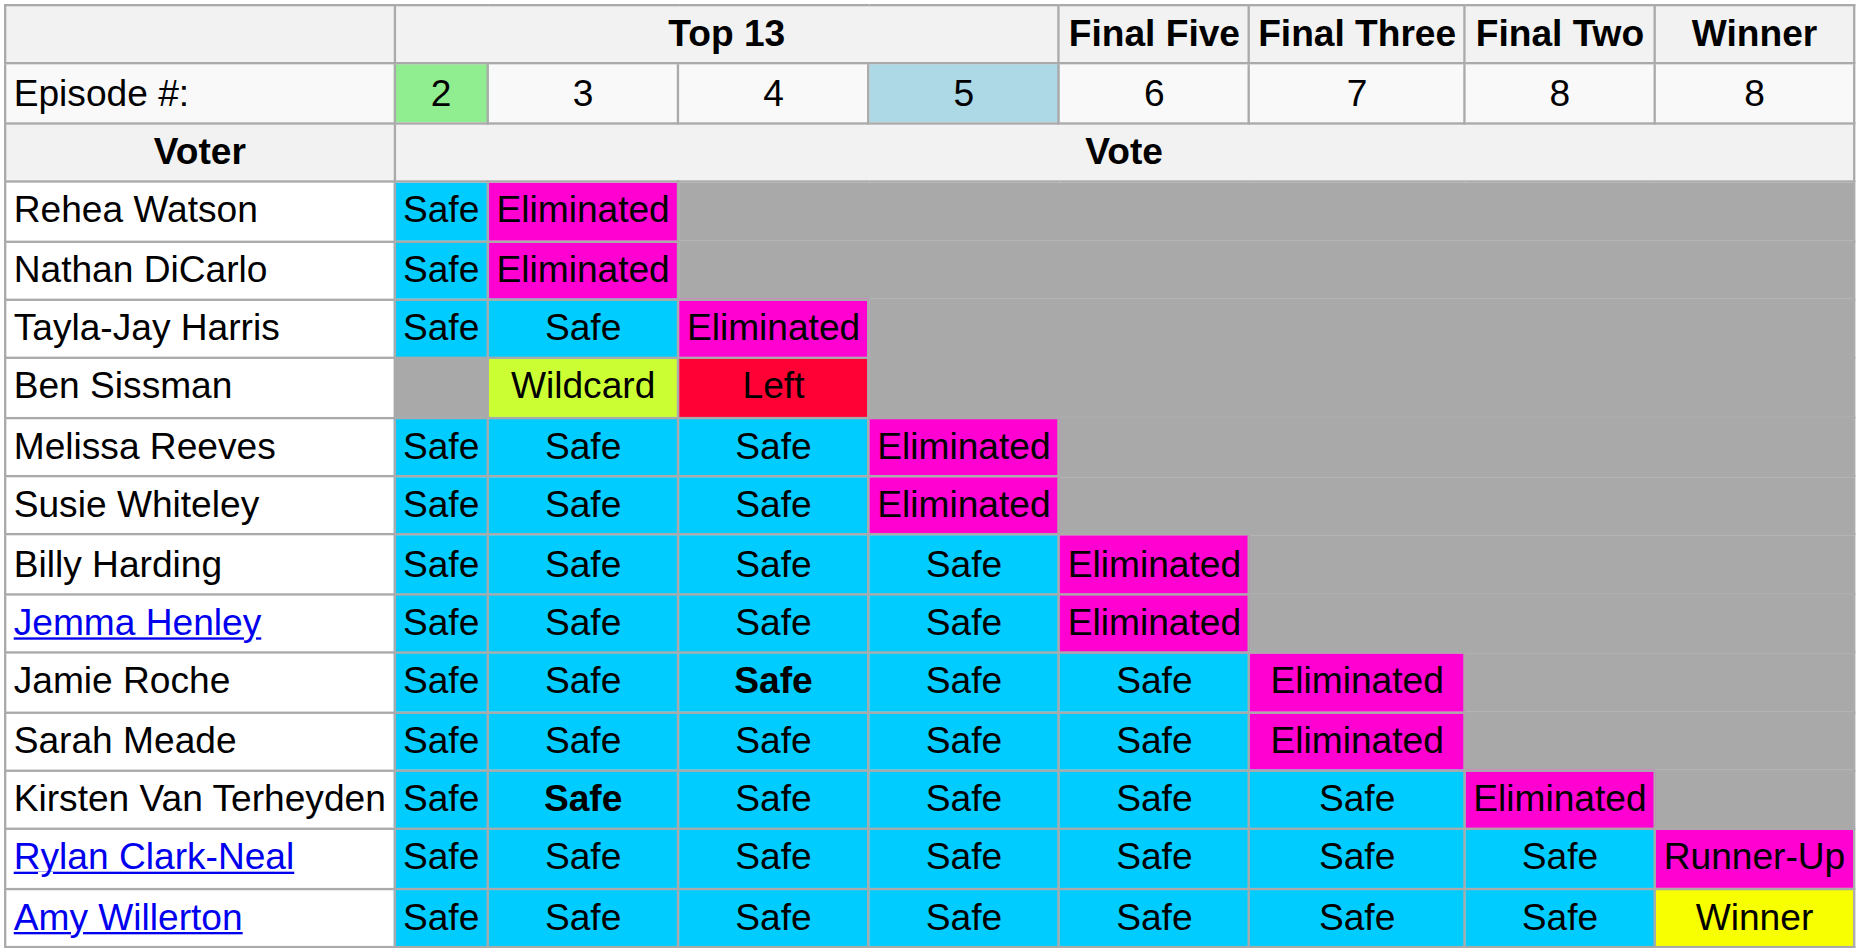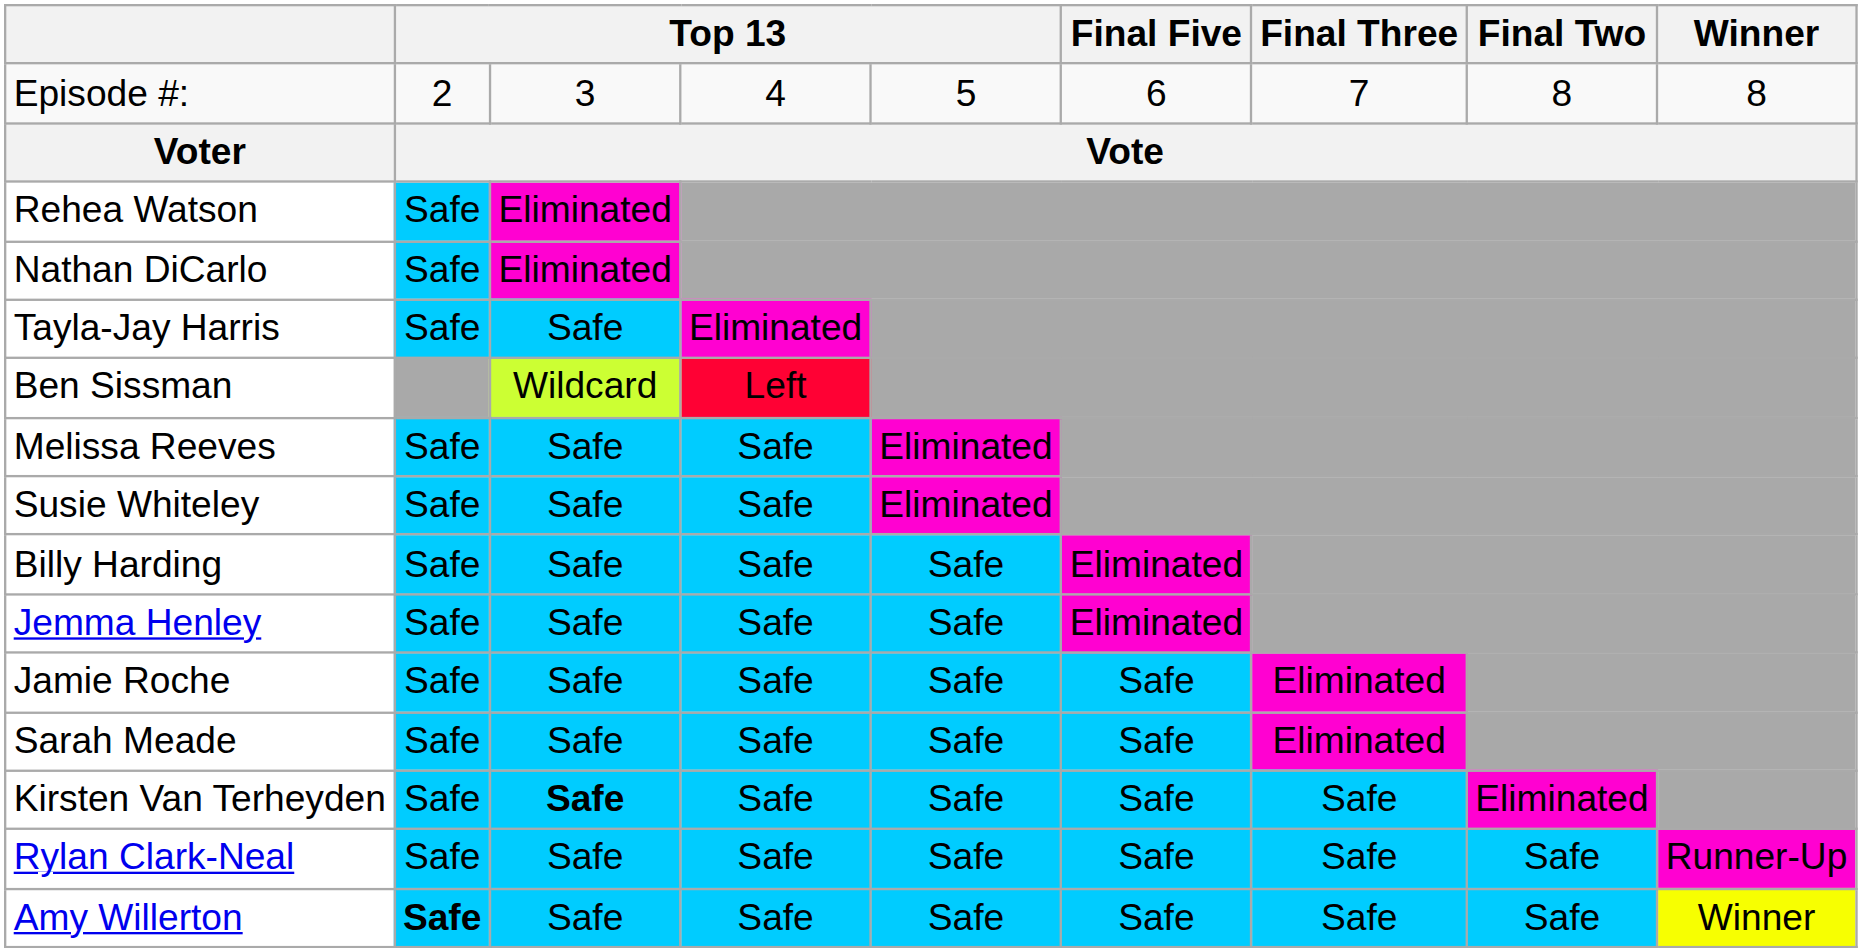(441, 92) lightgreen background -> (442, 92) no background
(964, 92) lightblue background -> (966, 92) no background
(774, 681) bold -> (776, 681) normal
(441, 916) normal -> (442, 916) bold
